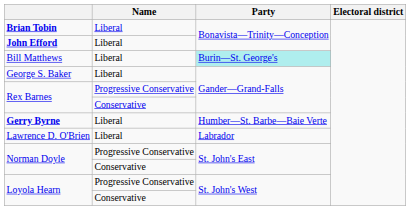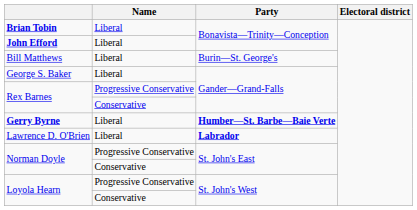(238, 58) paleturquoise background -> (238, 58) no background
(263, 120) normal -> (267, 120) bold
(216, 136) normal -> (219, 136) bold
